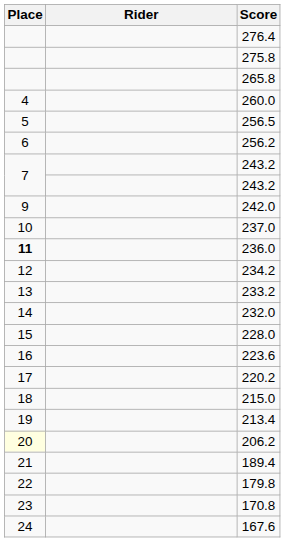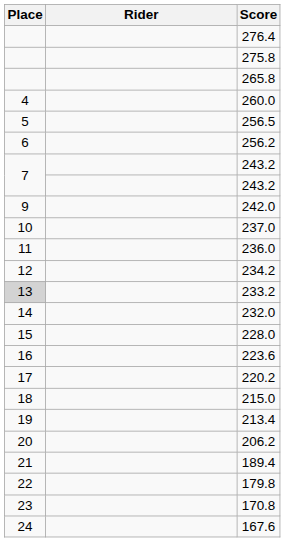(25, 249) bold -> (25, 249) normal
(25, 292) no background -> (25, 292) lightgrey background
(25, 441) lightyellow background -> (25, 441) no background
